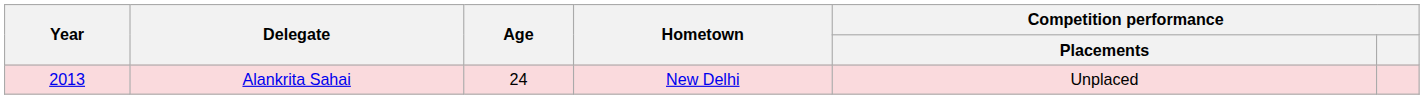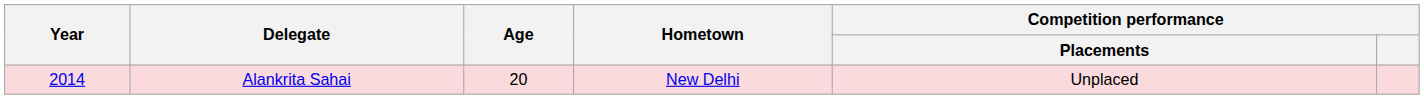(67, 80) 2013 -> (67, 80) 2014
(518, 80) 24 -> (518, 80) 20
